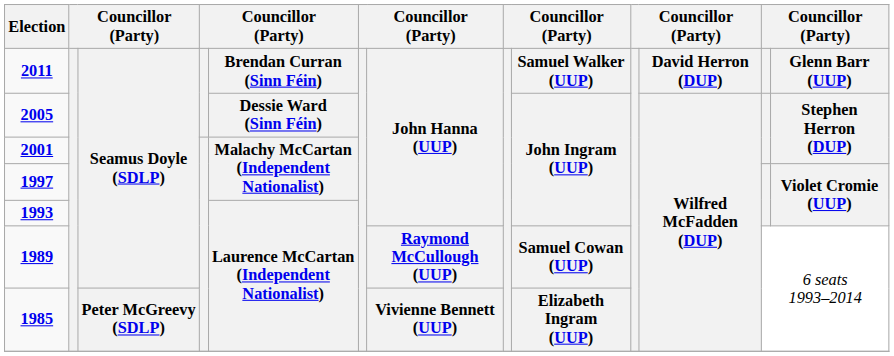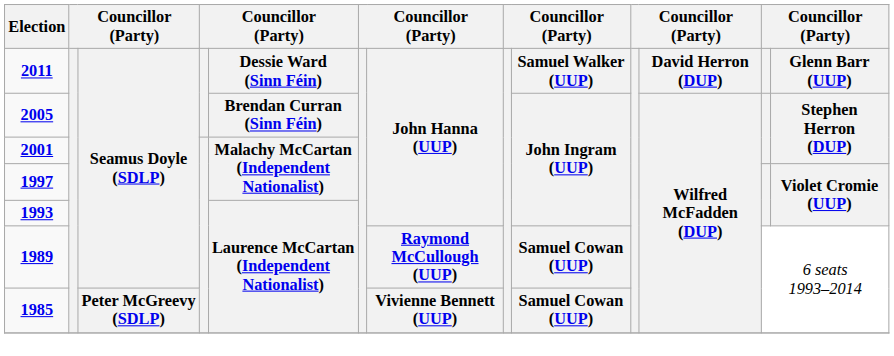(283, 70) Brendan Curran (Sinn Féin) -> (283, 70) Dessie Ward (Sinn Féin)
(283, 115) Dessie Ward (Sinn Féin) -> (283, 115) Brendan Curran (Sinn Féin)
(571, 319) Elizabeth Ingram (UUP) -> (571, 310) Samuel Cowan (UUP)
